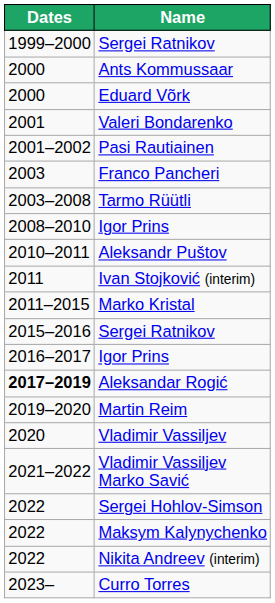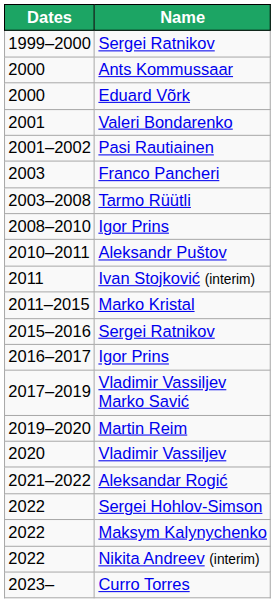(50, 383) bold -> (50, 392) normal
(163, 383) Aleksandar Rogić -> (162, 392) Vladimir Vassiljev Marko Savić
(162, 471) Vladimir Vassiljev Marko Savić -> (163, 480) Aleksandar Rogić
